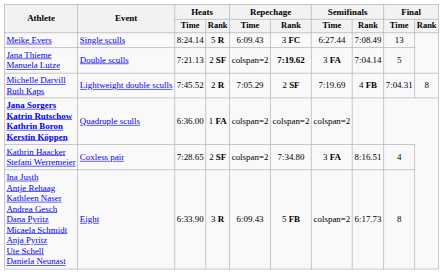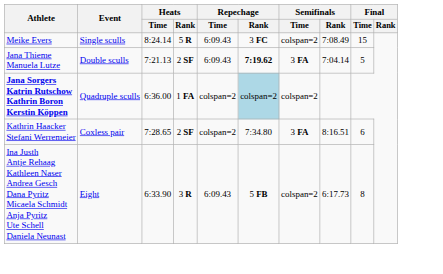(332, 40) 6:27.44 -> (299, 40) colspan=2
(399, 40) 13 -> (362, 40) 15
(250, 60) colspan=2 -> (218, 60) 6:09.43
- row: (36, 86)
(291, 121) no background -> (259, 96) lightblue background
(399, 157) 4 -> (362, 132) 6
